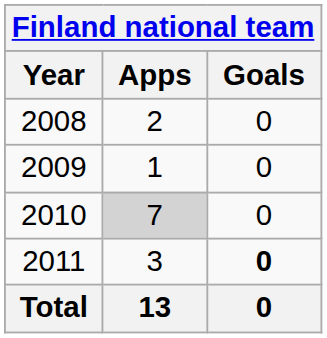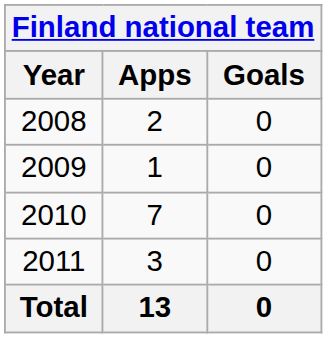(155, 214) lightgrey background -> (155, 214) no background
(264, 261) bold -> (264, 261) normal
